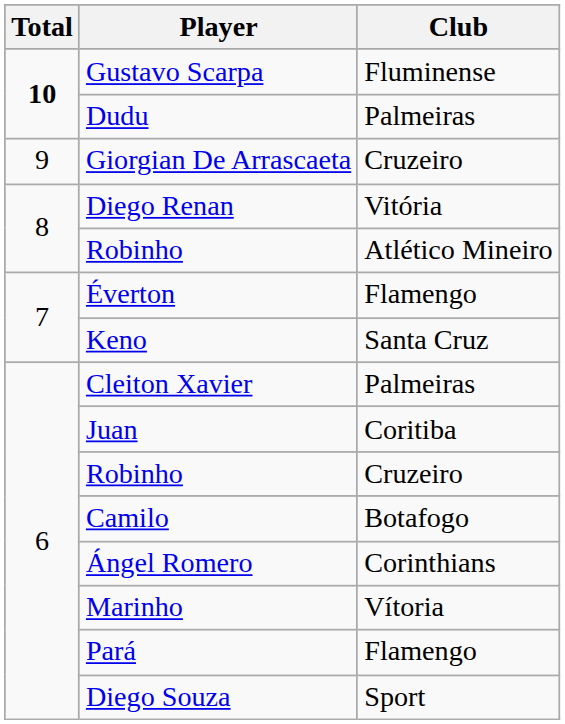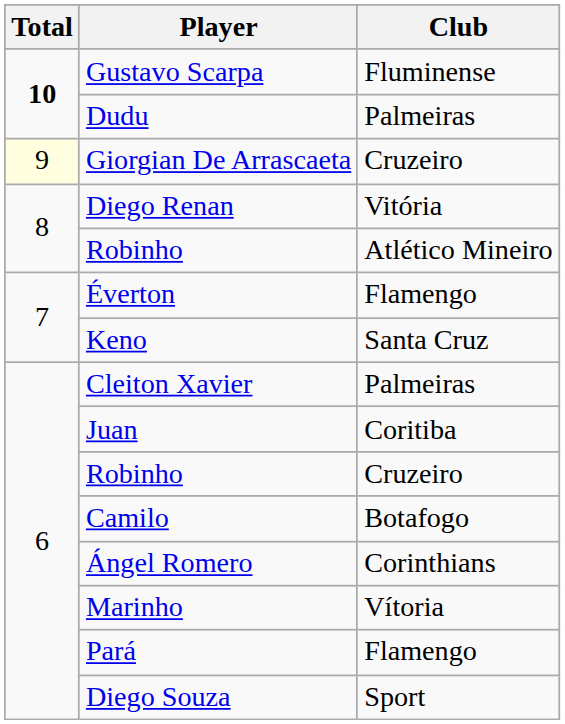(42, 160) no background -> (42, 160) lightyellow background
